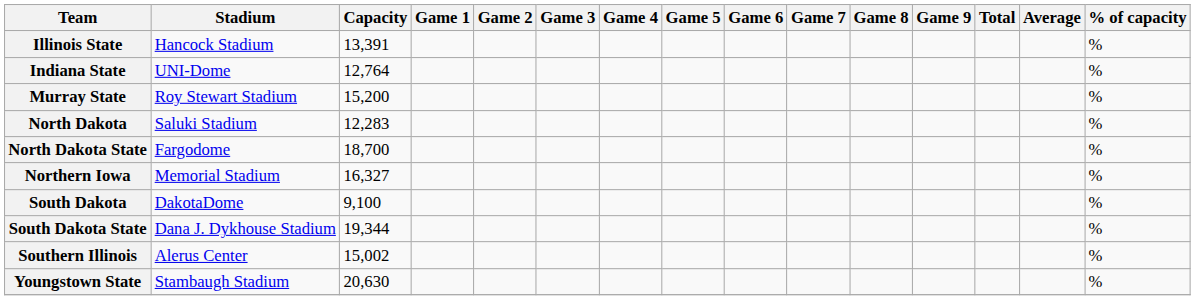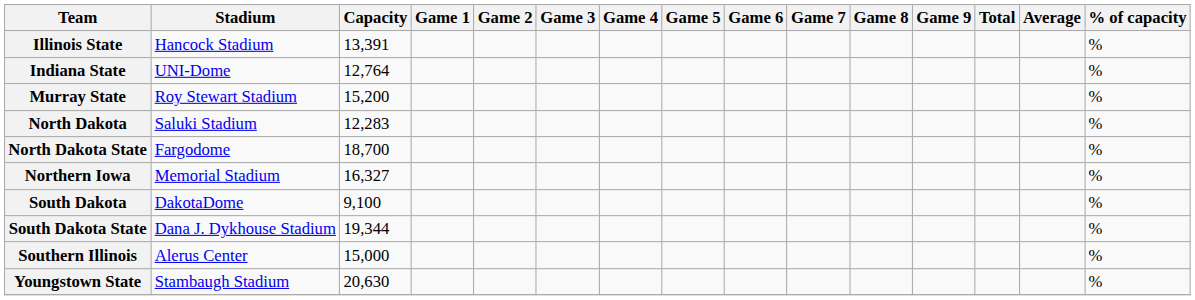(366, 255) 15,002 -> (366, 255) 15,000
